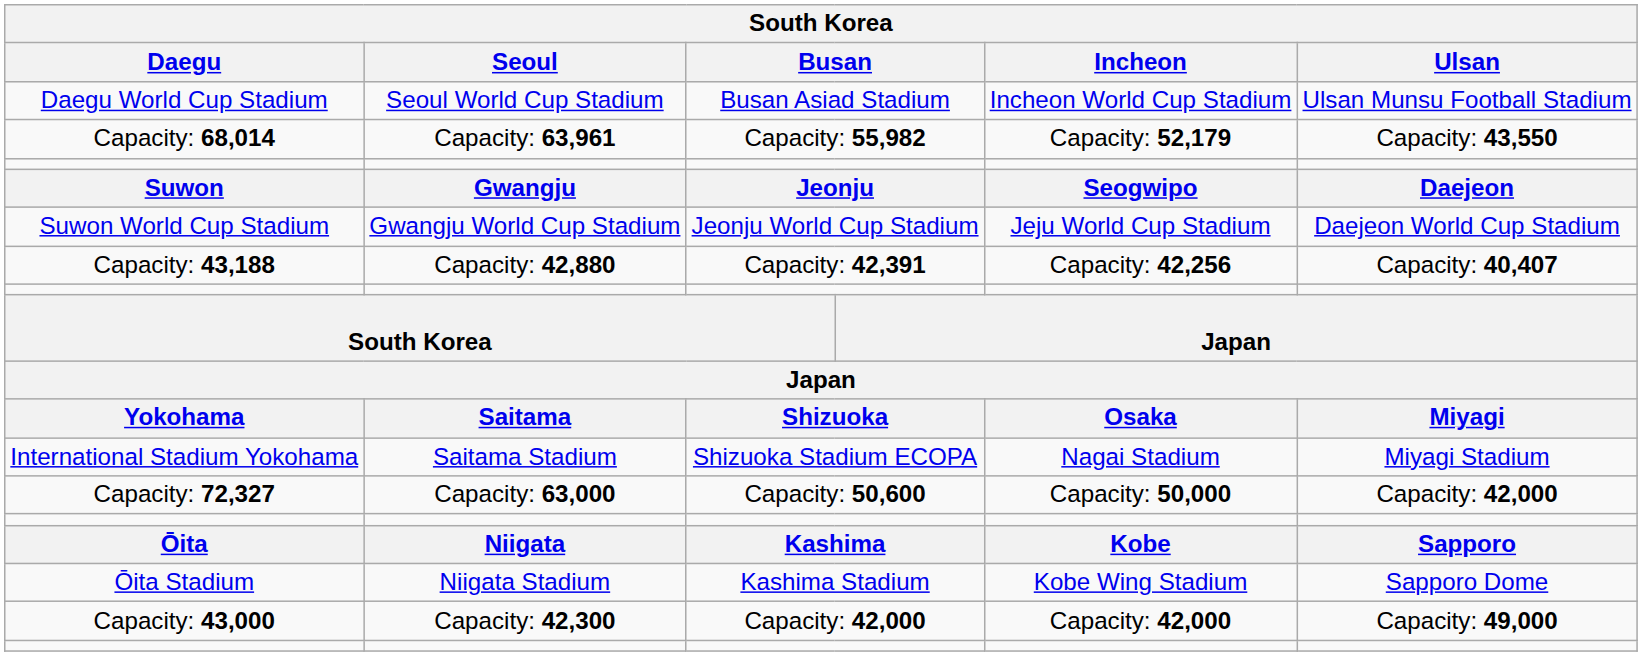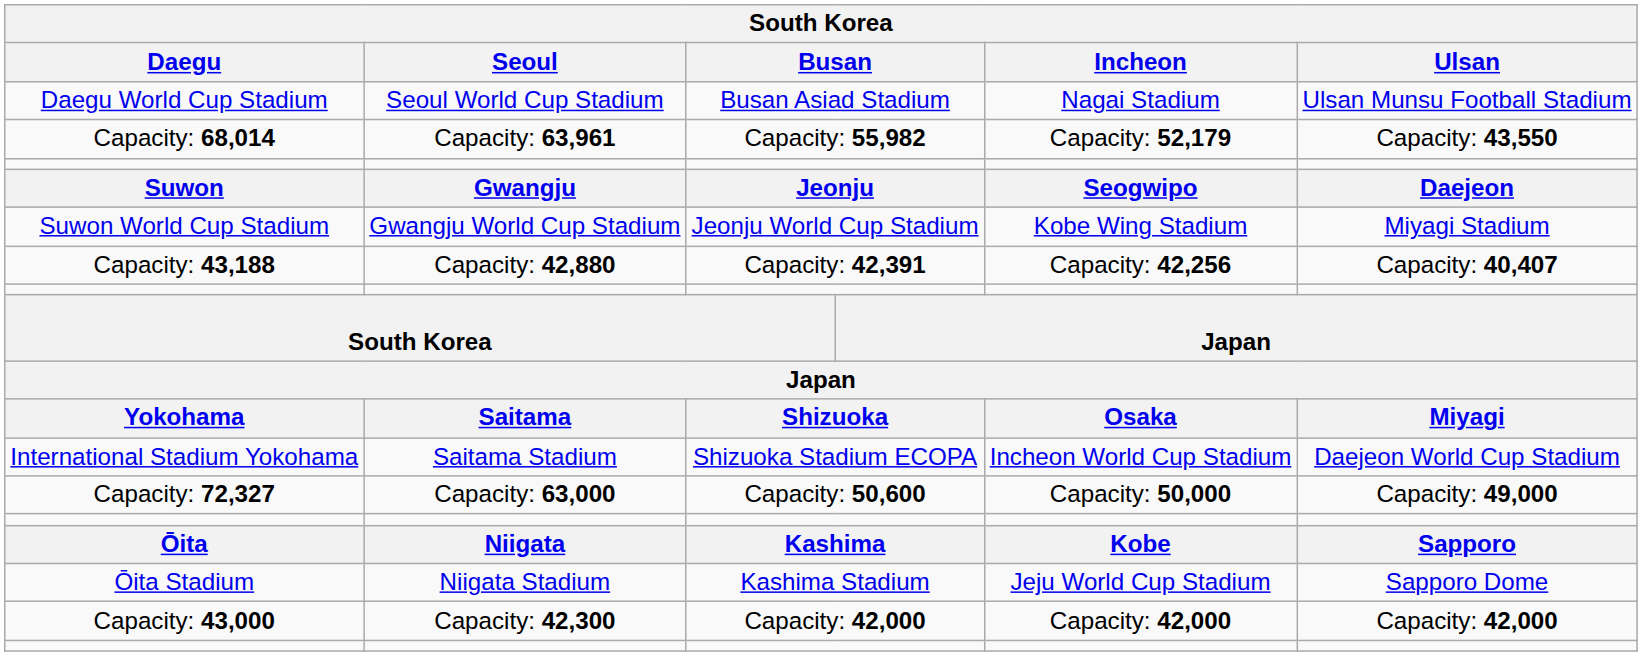(1141, 100) Incheon World Cup Stadium -> (1141, 100) Nagai Stadium
(1141, 226) Jeju World Cup Stadium -> (1141, 226) Kobe Wing Stadium
(1467, 226) Daejeon World Cup Stadium -> (1467, 226) Miyagi Stadium
(1141, 456) Nagai Stadium -> (1141, 456) Incheon World Cup Stadium
(1467, 456) Miyagi Stadium -> (1467, 456) Daejeon World Cup Stadium
(1467, 494) Capacity: 42,000 -> (1467, 494) Capacity: 49,000
(1141, 582) Kobe Wing Stadium -> (1141, 582) Jeju World Cup Stadium
(1467, 620) Capacity: 49,000 -> (1467, 620) Capacity: 42,000
